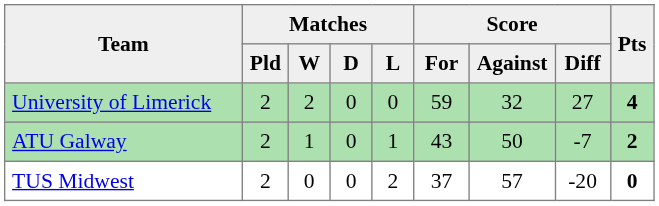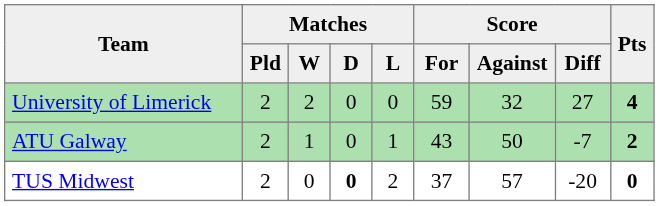(351, 180) normal -> (351, 180) bold
